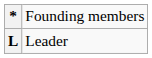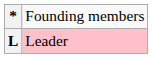(47, 41) no background -> (47, 41) pink background
